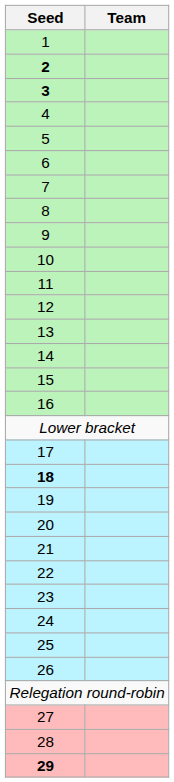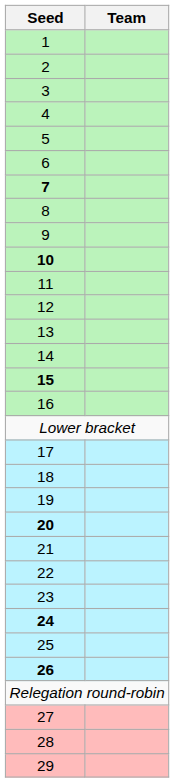(45, 66) bold -> (45, 66) normal
(45, 90) bold -> (45, 90) normal
(45, 187) normal -> (45, 187) bold
(45, 259) normal -> (45, 259) bold
(45, 380) normal -> (45, 380) bold
(45, 476) bold -> (45, 476) normal
(45, 524) normal -> (45, 524) bold
(45, 621) normal -> (45, 621) bold
(45, 669) normal -> (45, 669) bold
(45, 765) bold -> (45, 765) normal
